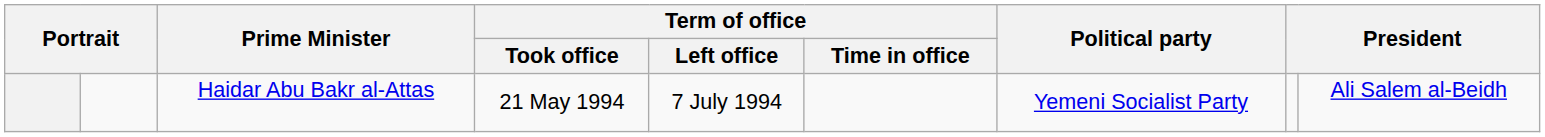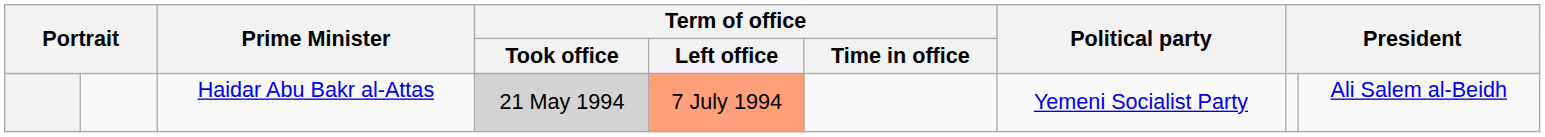(562, 102) no background -> (562, 102) lightgrey background
(727, 102) no background -> (727, 102) lightsalmon background
